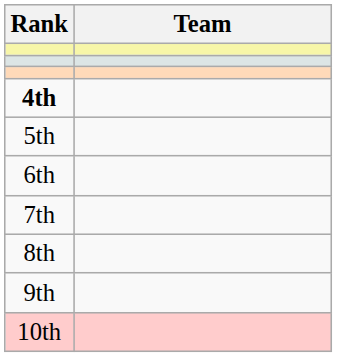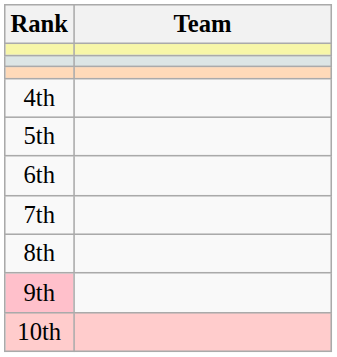(39, 97) bold -> (39, 97) normal
(39, 292) no background -> (39, 292) pink background
